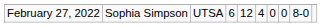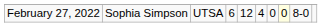(284, 13) no background -> (284, 13) lightyellow background
